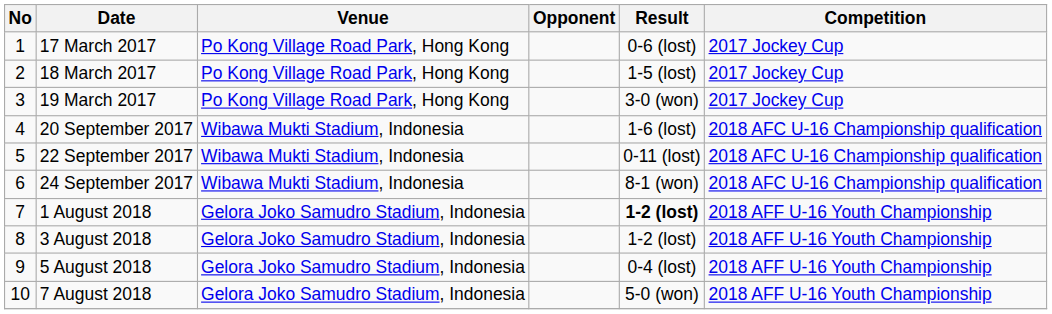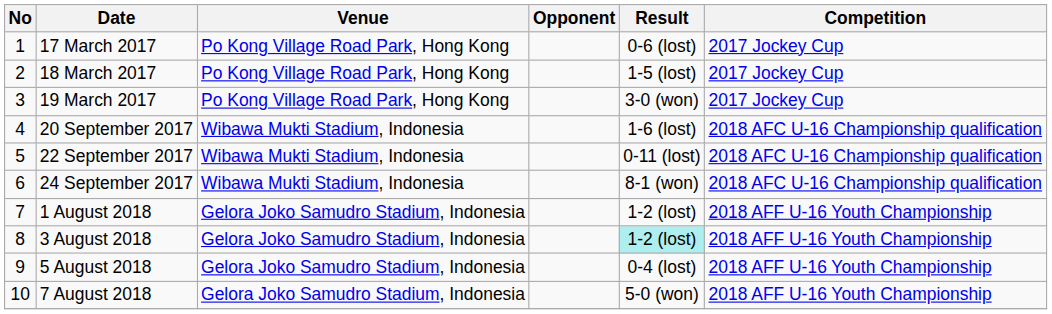(662, 211) bold -> (662, 211) normal
(662, 239) no background -> (662, 239) paleturquoise background
